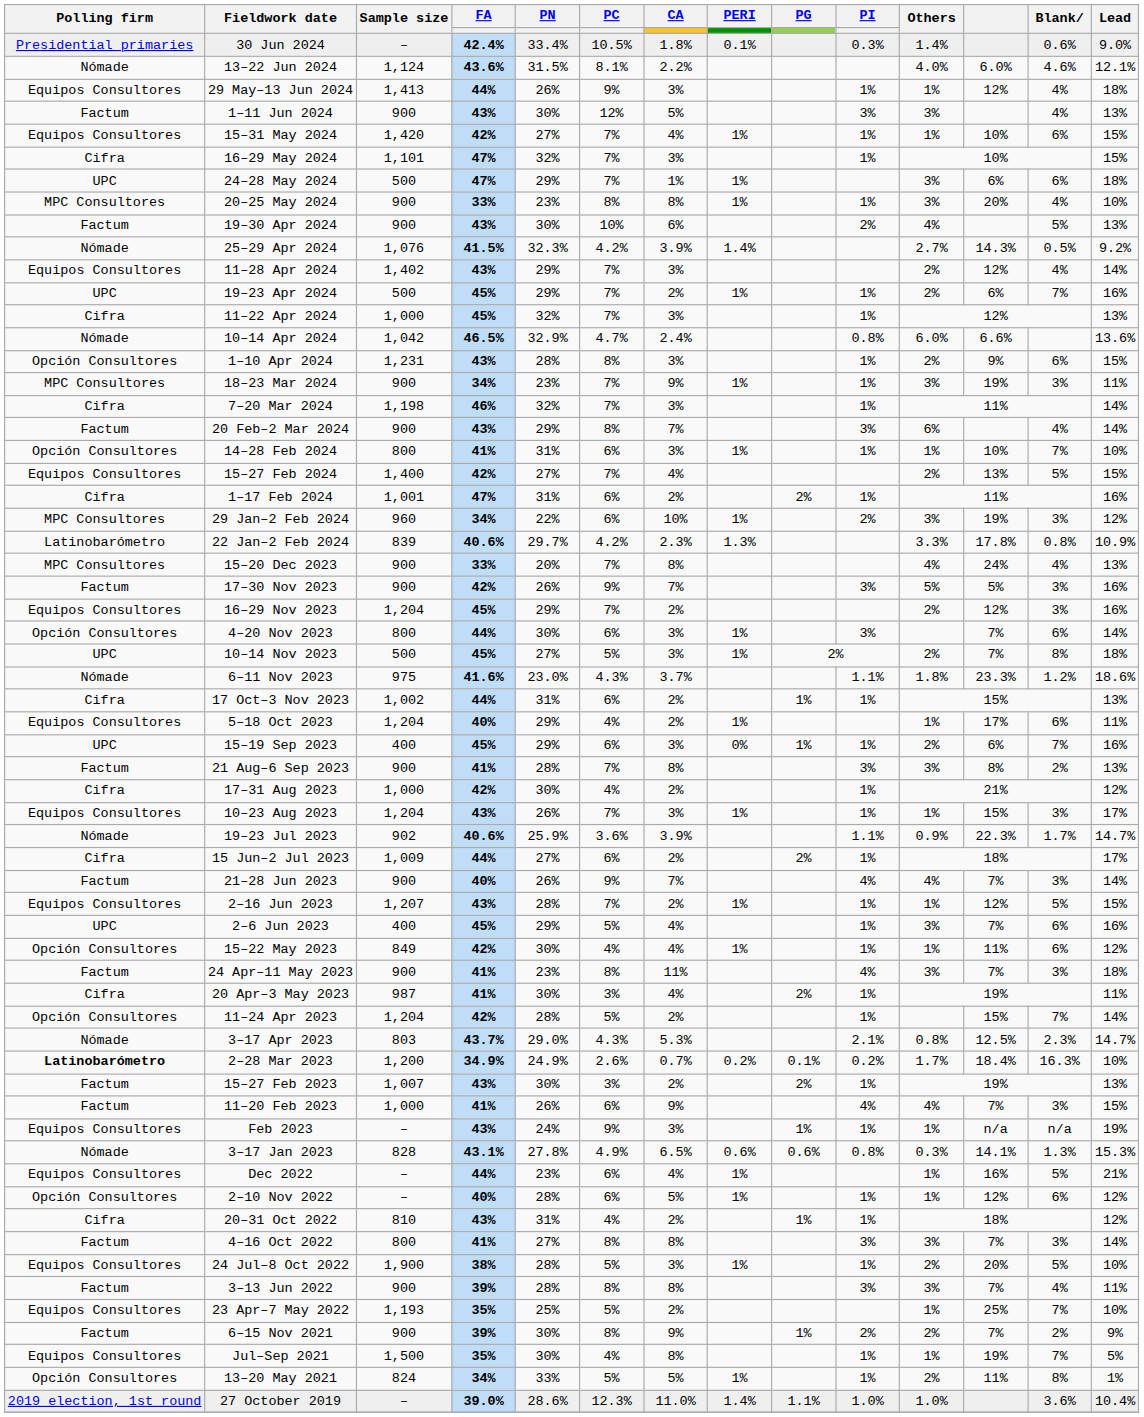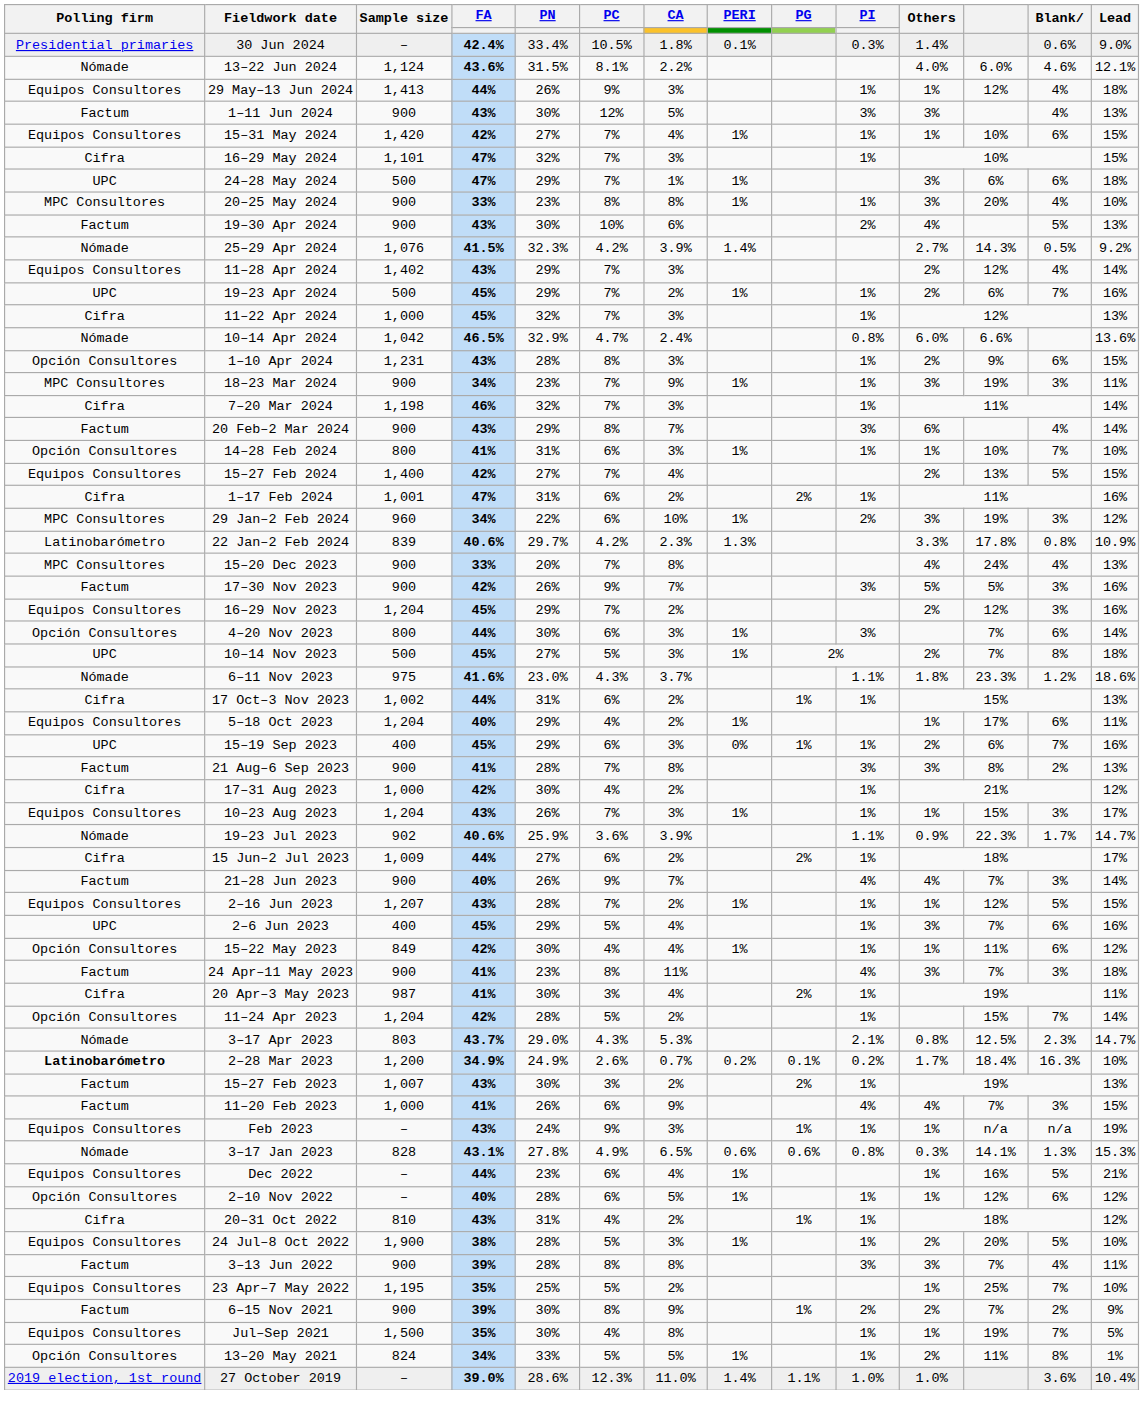- row: (281, 1243)
(404, 1311) 1,193 -> (404, 1288) 1,195
